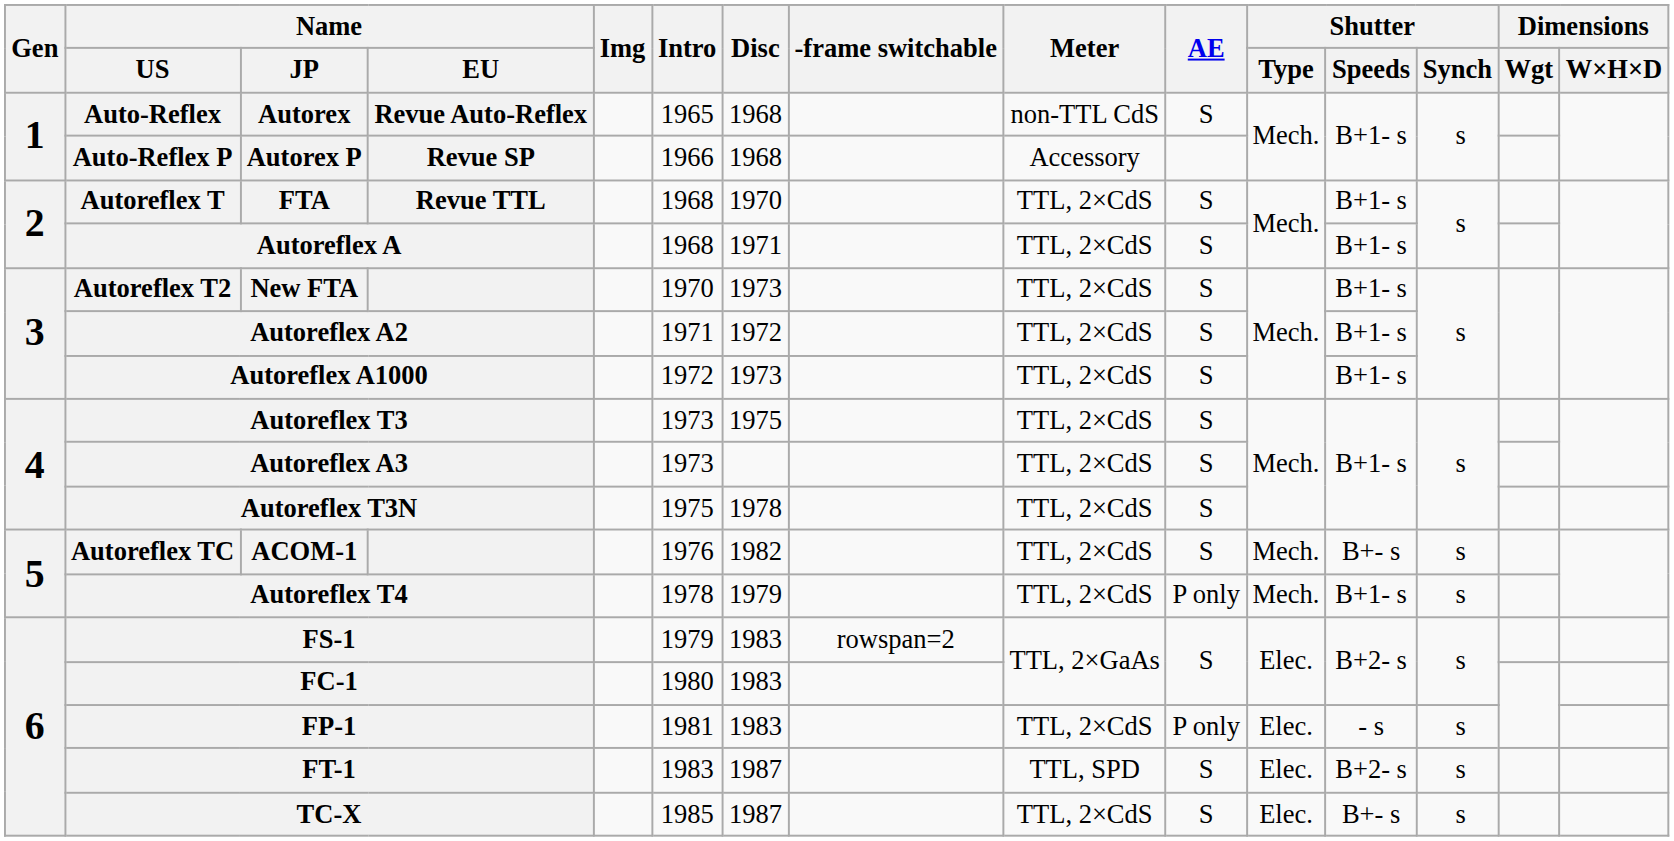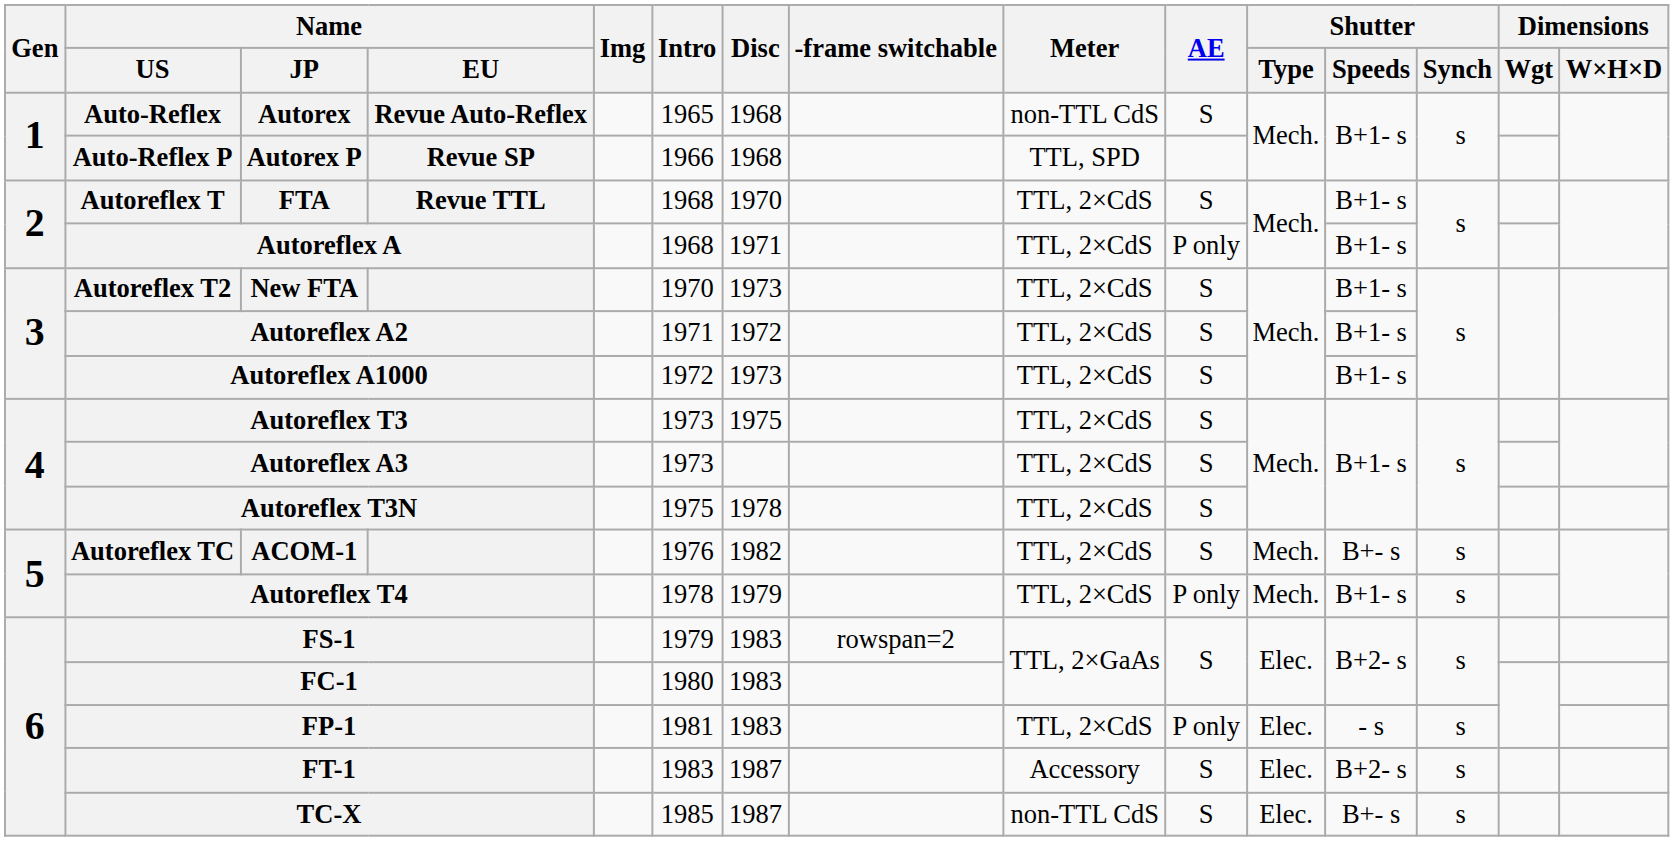(1085, 157) Accessory -> (1085, 157) TTL, SPD
(1206, 244) S -> (1206, 244) P only
(1085, 769) TTL, SPD -> (1085, 769) Accessory
(1085, 813) TTL, 2×CdS -> (1085, 813) non-TTL CdS
